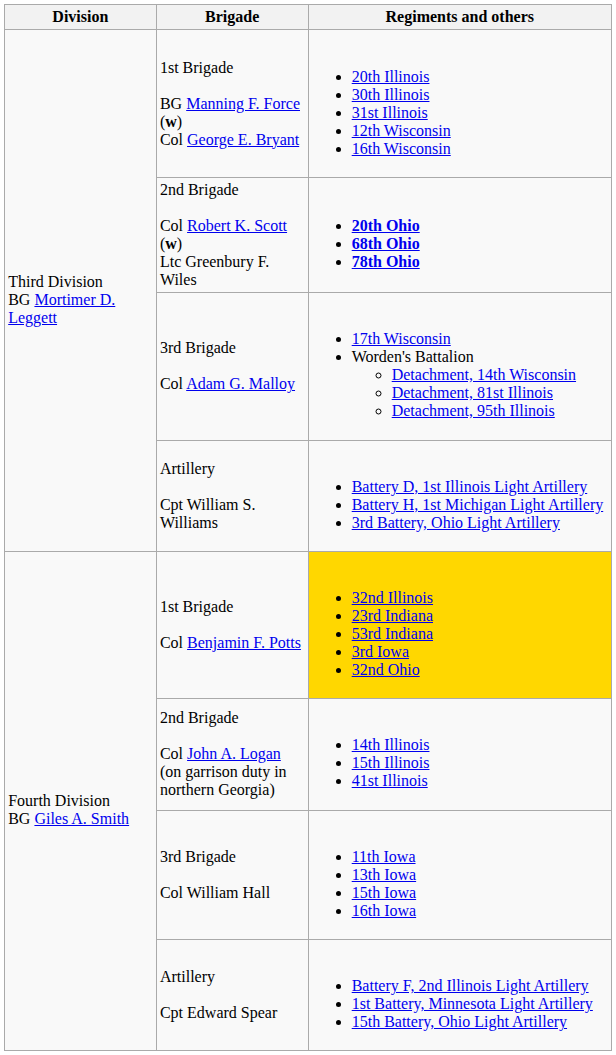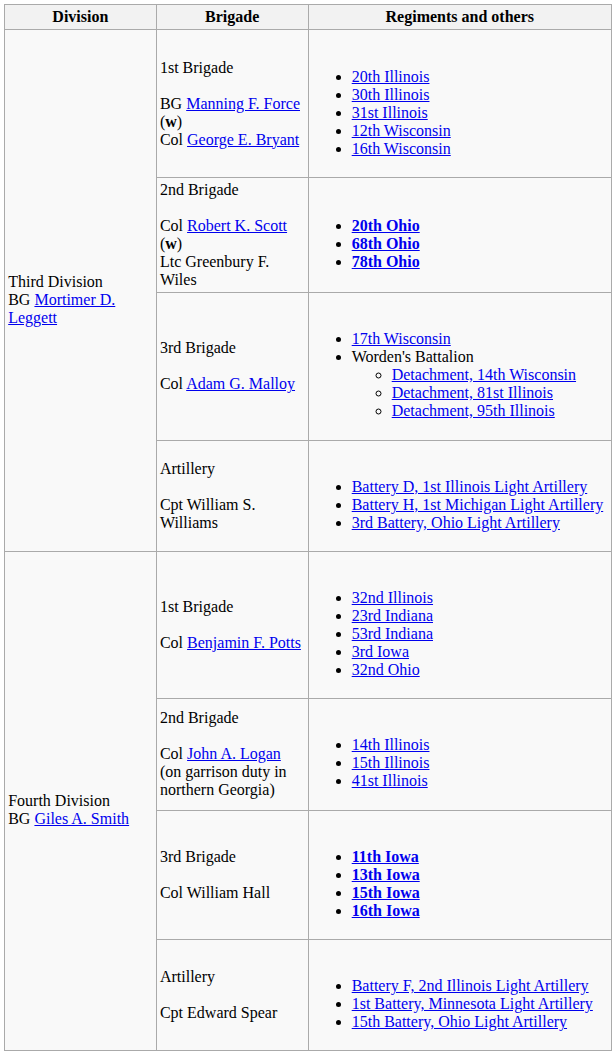(460, 634) gold background -> (460, 634) no background
(460, 884) normal -> (460, 884) bold
